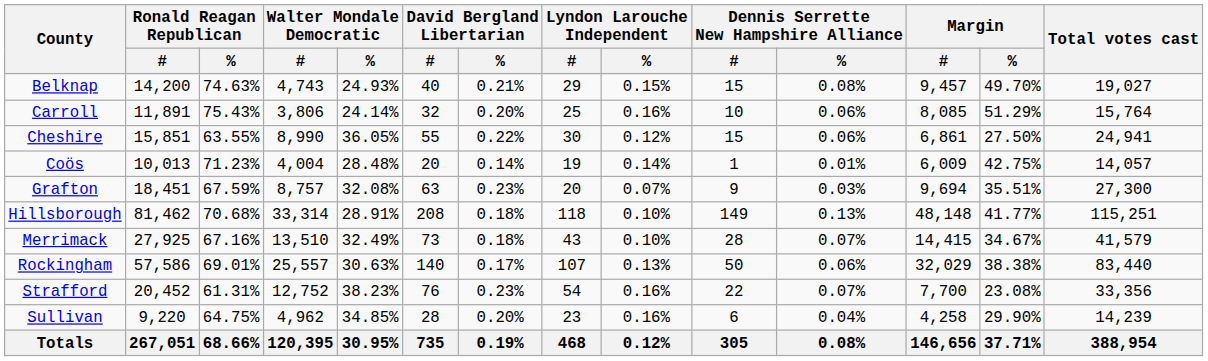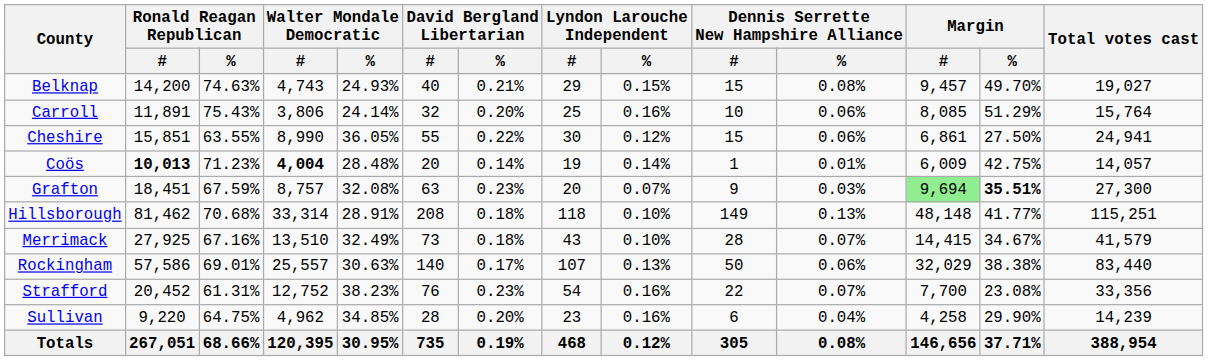(162, 164) normal -> (162, 164) bold
(300, 164) normal -> (300, 164) bold
(943, 189) no background -> (943, 189) lightgreen background
(1012, 189) normal -> (1012, 189) bold
